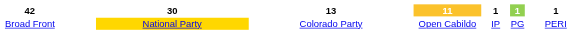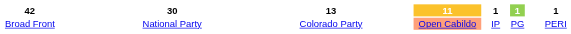(172, 24) gold background -> (172, 24) no background
(447, 24) no background -> (447, 24) lightsalmon background
